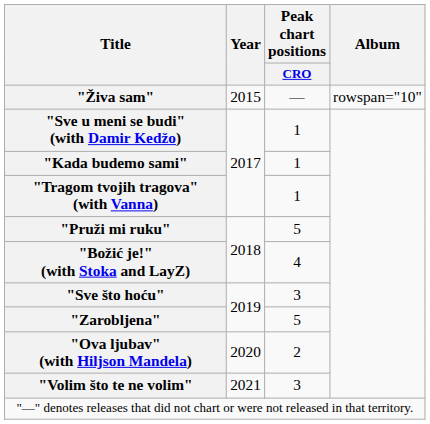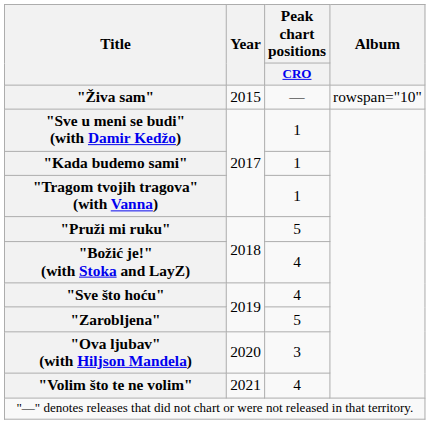(297, 295) 3 -> (297, 295) 4
(297, 352) 2 -> (297, 352) 3
(297, 385) 3 -> (297, 385) 4
